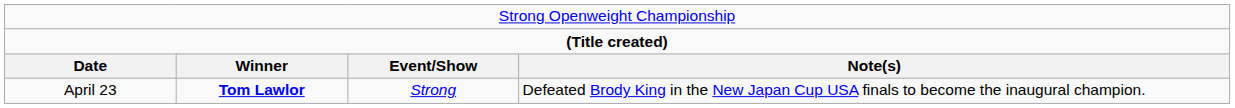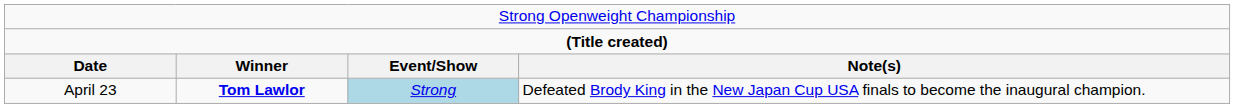(433, 90) no background -> (433, 90) lightblue background
